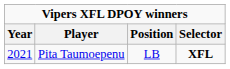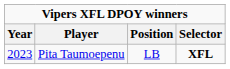(20, 53) 2021 -> (20, 53) 2023
